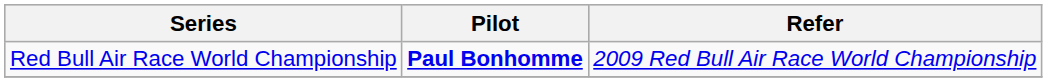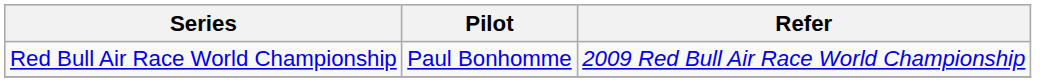(495, 59) bold -> (489, 59) normal
